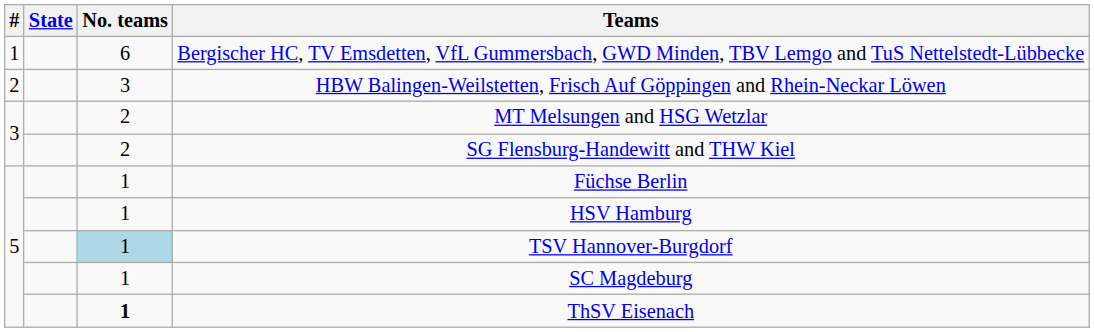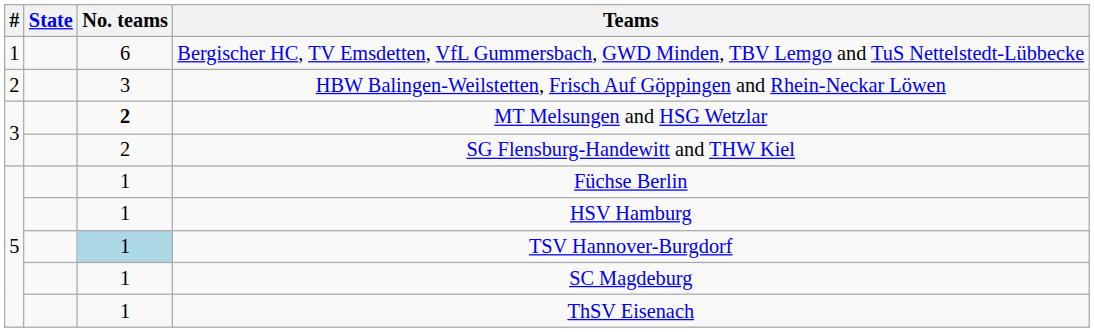(125, 117) normal -> (125, 117) bold
(125, 310) bold -> (125, 310) normal
